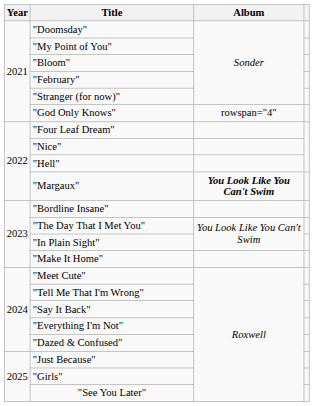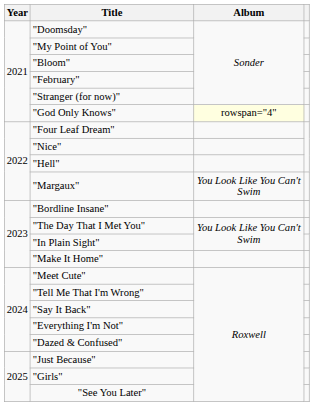(249, 113) no background -> (249, 113) lightyellow background
(249, 186) bold -> (249, 186) normal
